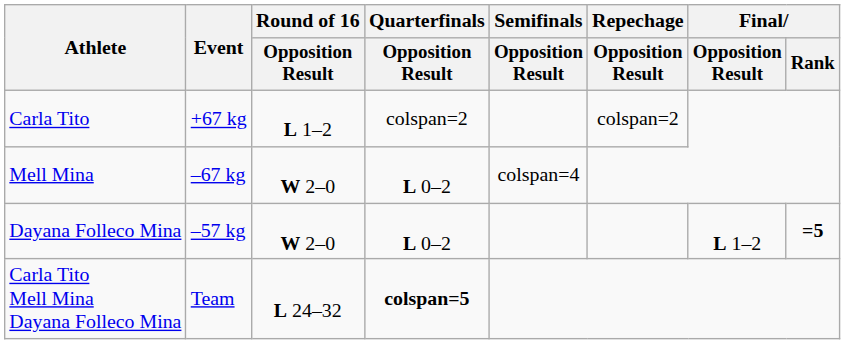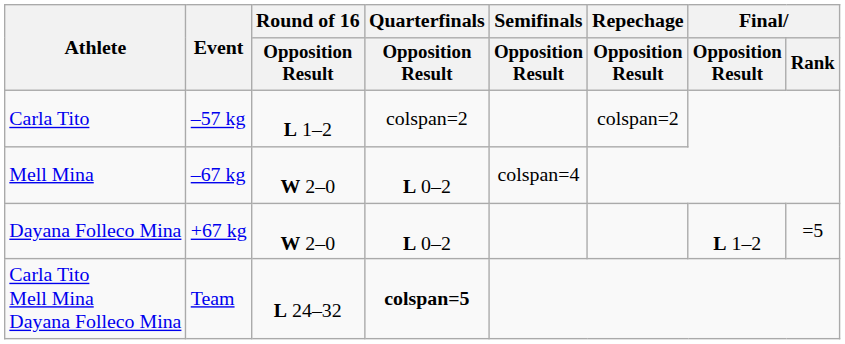(219, 118) +67 kg -> (218, 118) –57 kg
(218, 231) –57 kg -> (219, 231) +67 kg
(813, 231) bold -> (813, 231) normal
